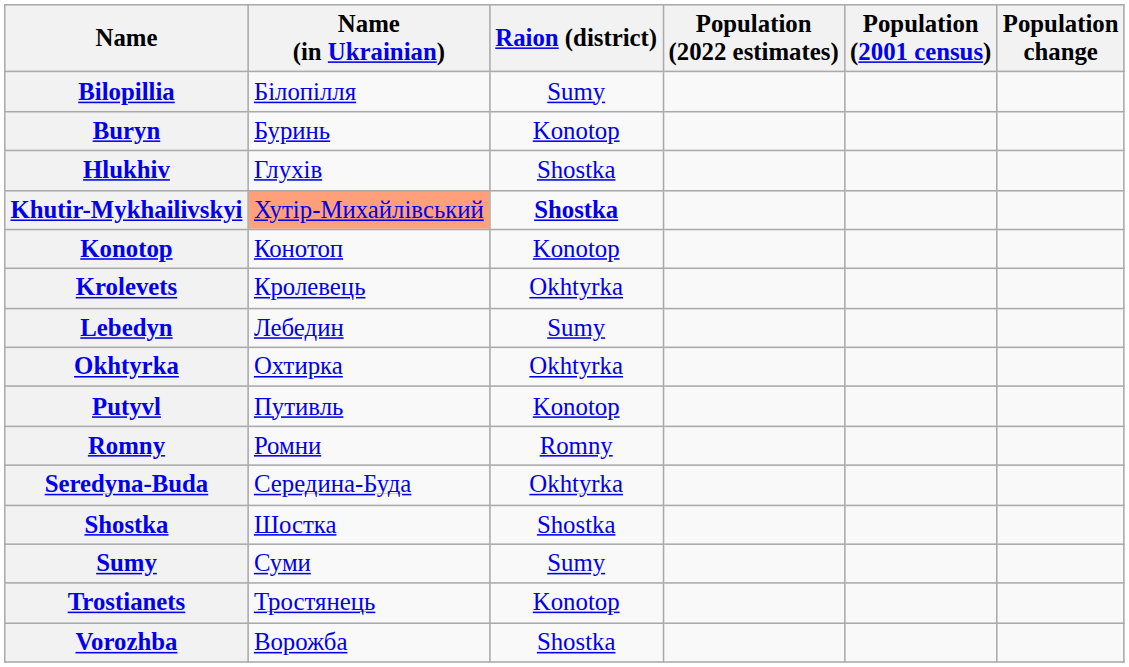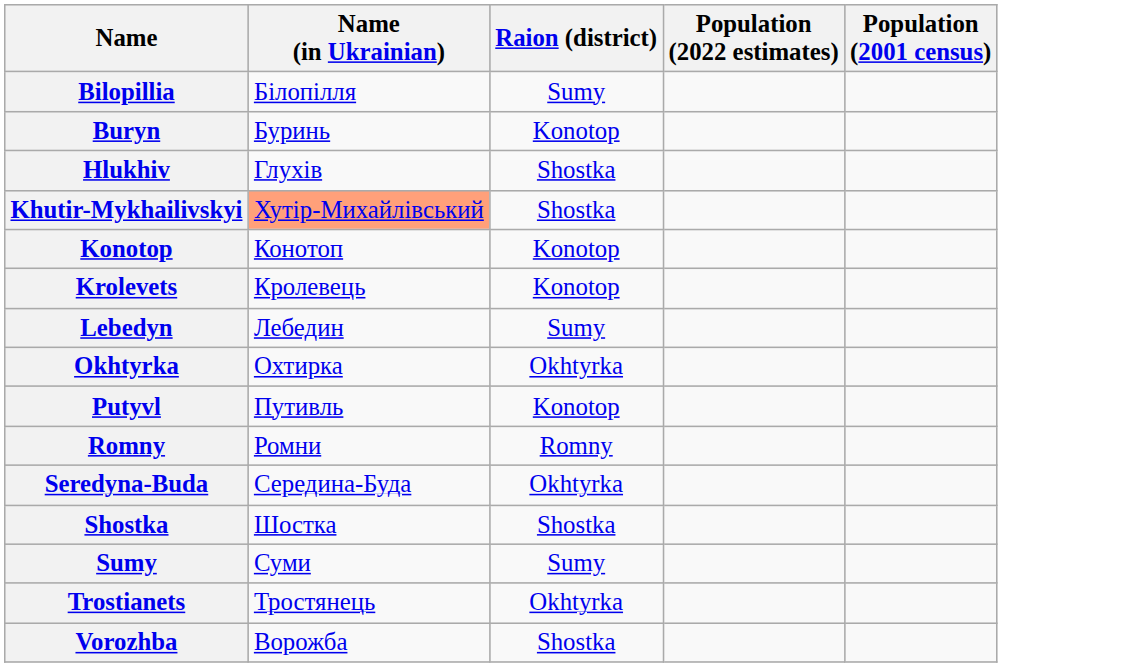- column: (1061, 38)
(576, 209) bold -> (576, 209) normal
(576, 288) Okhtyrka -> (576, 288) Konotop
(576, 602) Konotop -> (576, 602) Okhtyrka
